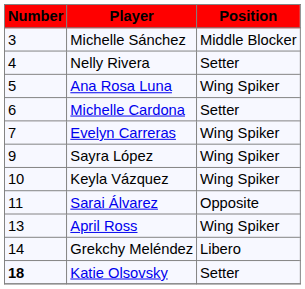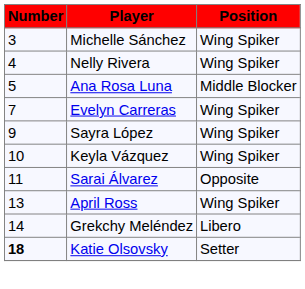(248, 39) Middle Blocker -> (240, 39) Wing Spiker
(220, 63) Setter -> (240, 63) Wing Spiker
(240, 86) Wing Spiker -> (248, 86) Middle Blocker
- row: (128, 109)
